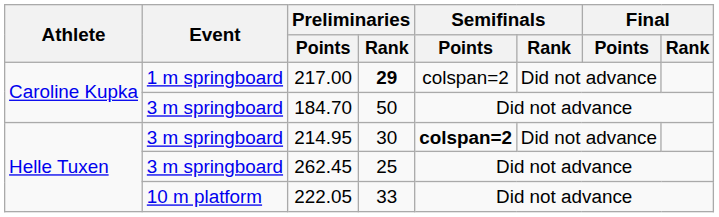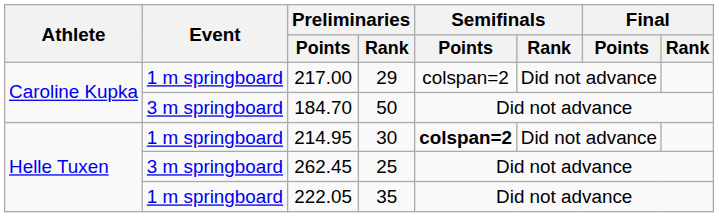(387, 78) bold -> (387, 78) normal
(215, 137) 3 m springboard -> (215, 137) 1 m springboard
(204, 197) 10 m platform -> (215, 197) 1 m springboard
(387, 197) 33 -> (387, 197) 35
